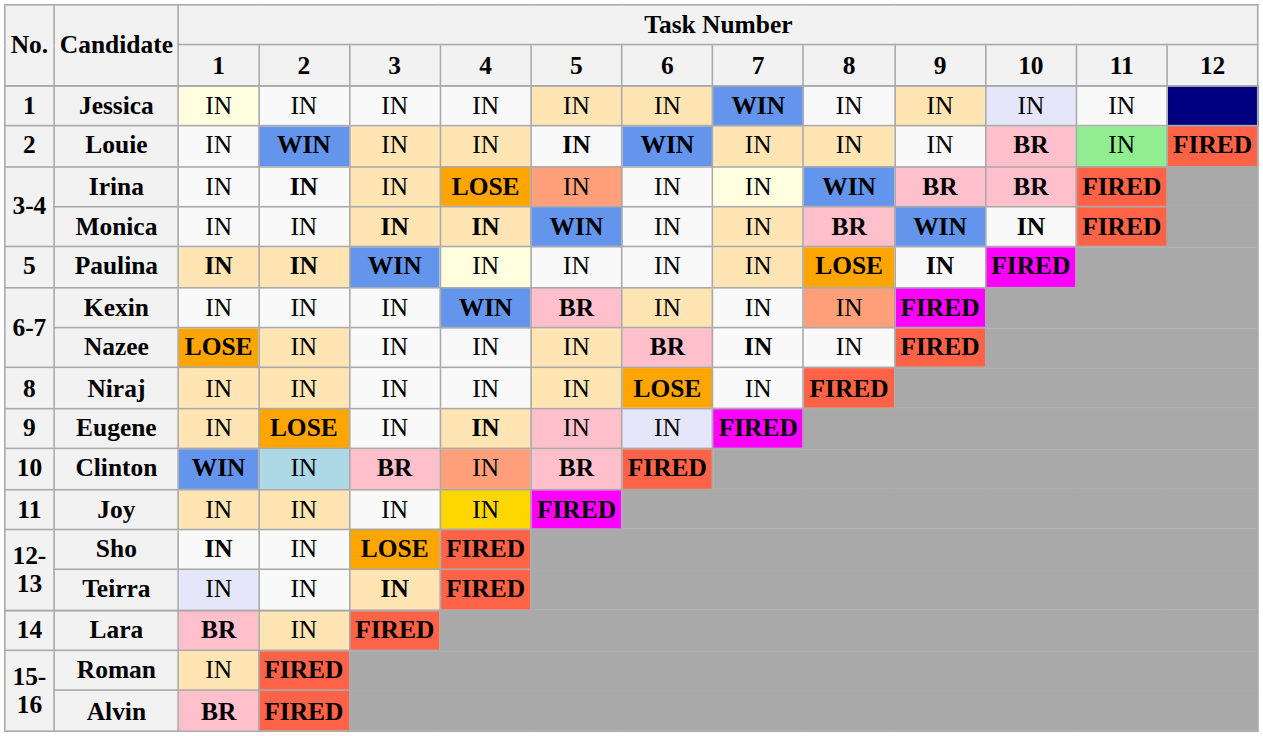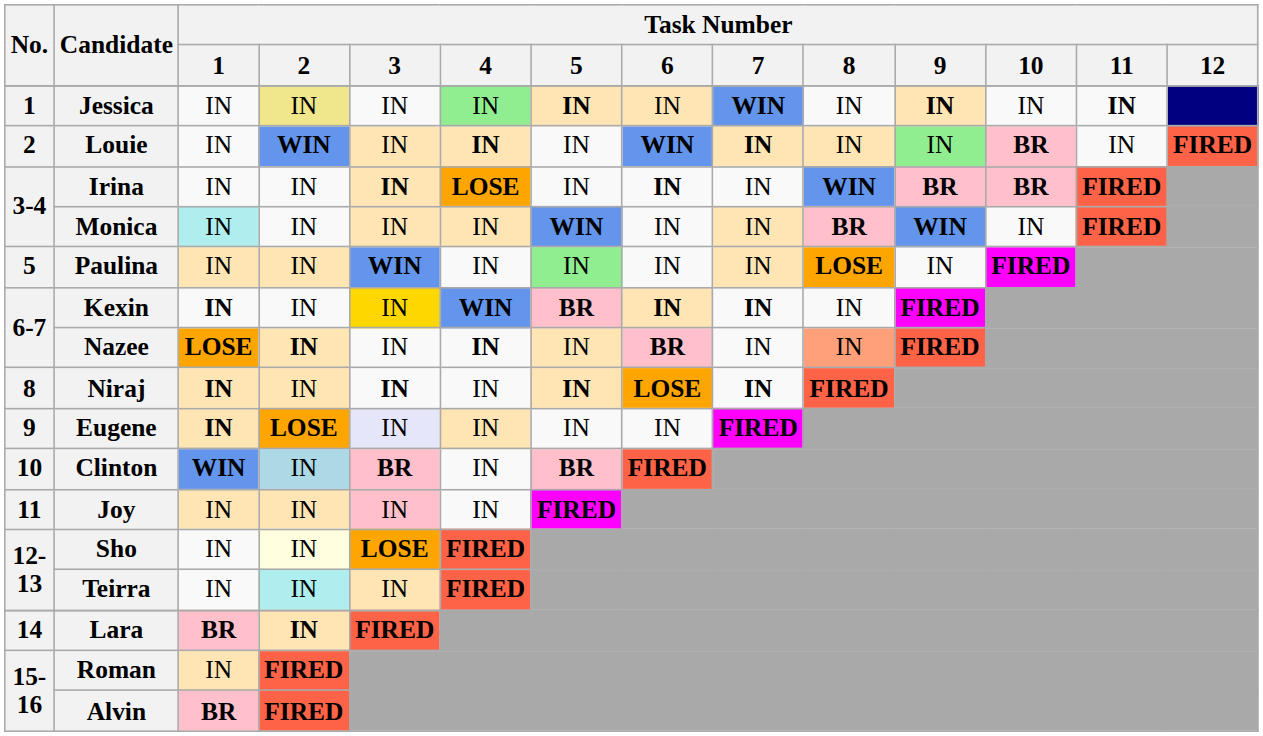(219, 105) lightyellow background -> (219, 105) no background
(304, 105) no background -> (304, 105) khaki background
(486, 105) no background -> (486, 105) lightgreen background
(576, 105) normal -> (576, 105) bold
(940, 105) normal -> (940, 105) bold
(1031, 105) lavender background -> (1031, 105) no background
(1122, 105) normal -> (1122, 105) bold
(486, 145) normal -> (486, 145) bold
(576, 145) bold -> (576, 145) normal
(758, 145) normal -> (758, 145) bold
(940, 145) no background -> (940, 145) lightgreen background
(1122, 145) lightgreen background -> (1122, 145) no background
(304, 186) bold -> (304, 186) normal
(395, 186) normal -> (395, 186) bold
(576, 186) lightsalmon background -> (576, 186) no background
(667, 186) normal -> (667, 186) bold
(758, 186) lightyellow background -> (758, 186) no background
(219, 226) no background -> (219, 226) paleturquoise background
(395, 226) bold -> (395, 226) normal
(486, 226) bold -> (486, 226) normal
(1031, 226) bold -> (1031, 226) normal
(219, 266) bold -> (219, 266) normal
(304, 266) bold -> (304, 266) normal
(486, 266) lightyellow background -> (486, 266) no background
(576, 266) no background -> (576, 266) lightgreen background
(940, 266) bold -> (940, 266) normal
(219, 307) normal -> (219, 307) bold
(395, 307) no background -> (395, 307) gold background
(667, 307) normal -> (667, 307) bold
(758, 307) normal -> (758, 307) bold
(849, 307) lightsalmon background -> (849, 307) no background
(304, 347) normal -> (304, 347) bold
(486, 347) normal -> (486, 347) bold
(758, 347) bold -> (758, 347) normal
(849, 347) no background -> (849, 347) lightsalmon background
(219, 387) normal -> (219, 387) bold
(395, 387) normal -> (395, 387) bold
(576, 387) normal -> (576, 387) bold
(758, 387) normal -> (758, 387) bold
(219, 428) normal -> (219, 428) bold
(395, 428) no background -> (395, 428) lavender background
(486, 428) bold -> (486, 428) normal
(576, 428) pink background -> (576, 428) no background
(667, 428) lavender background -> (667, 428) no background
(486, 468) lightsalmon background -> (486, 468) no background
(395, 508) no background -> (395, 508) pink background
(486, 508) gold background -> (486, 508) no background
(219, 549) bold -> (219, 549) normal
(304, 549) no background -> (304, 549) lightyellow background
(219, 589) lavender background -> (219, 589) no background
(304, 589) no background -> (304, 589) paleturquoise background
(395, 589) bold -> (395, 589) normal
(304, 629) normal -> (304, 629) bold
